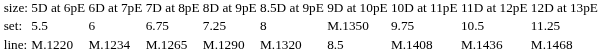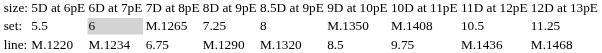(92, 26) no background -> (92, 26) lightgrey background
(157, 26) 6.75 -> (167, 26) M.1265
(403, 26) 9.75 -> (412, 26) M.1408
(167, 44) M.1265 -> (157, 44) 6.75
(412, 44) M.1408 -> (403, 44) 9.75
